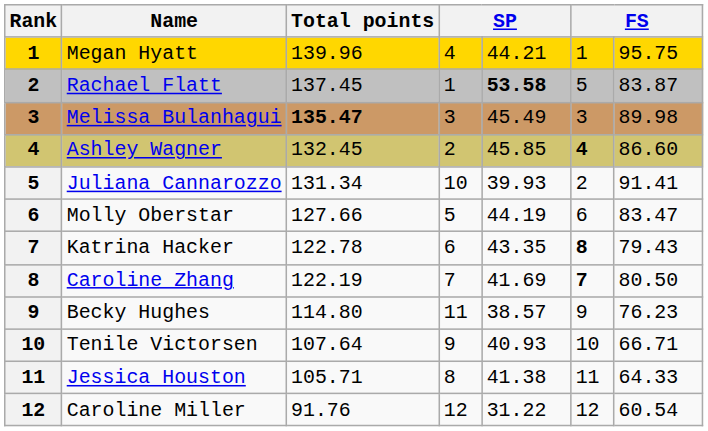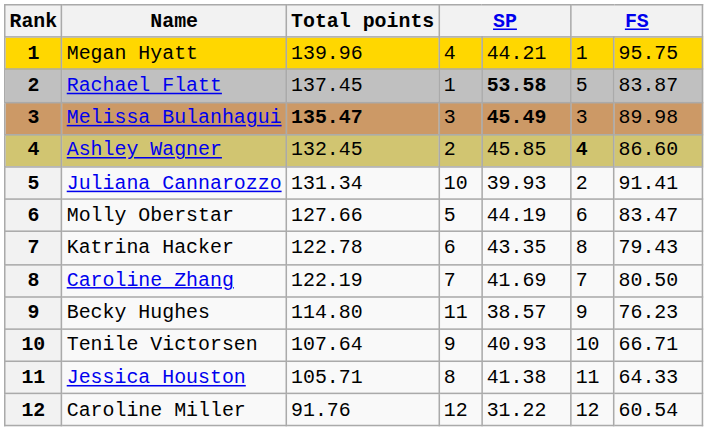(517, 118) normal -> (517, 118) bold
(582, 248) bold -> (582, 248) normal
(582, 280) bold -> (582, 280) normal
